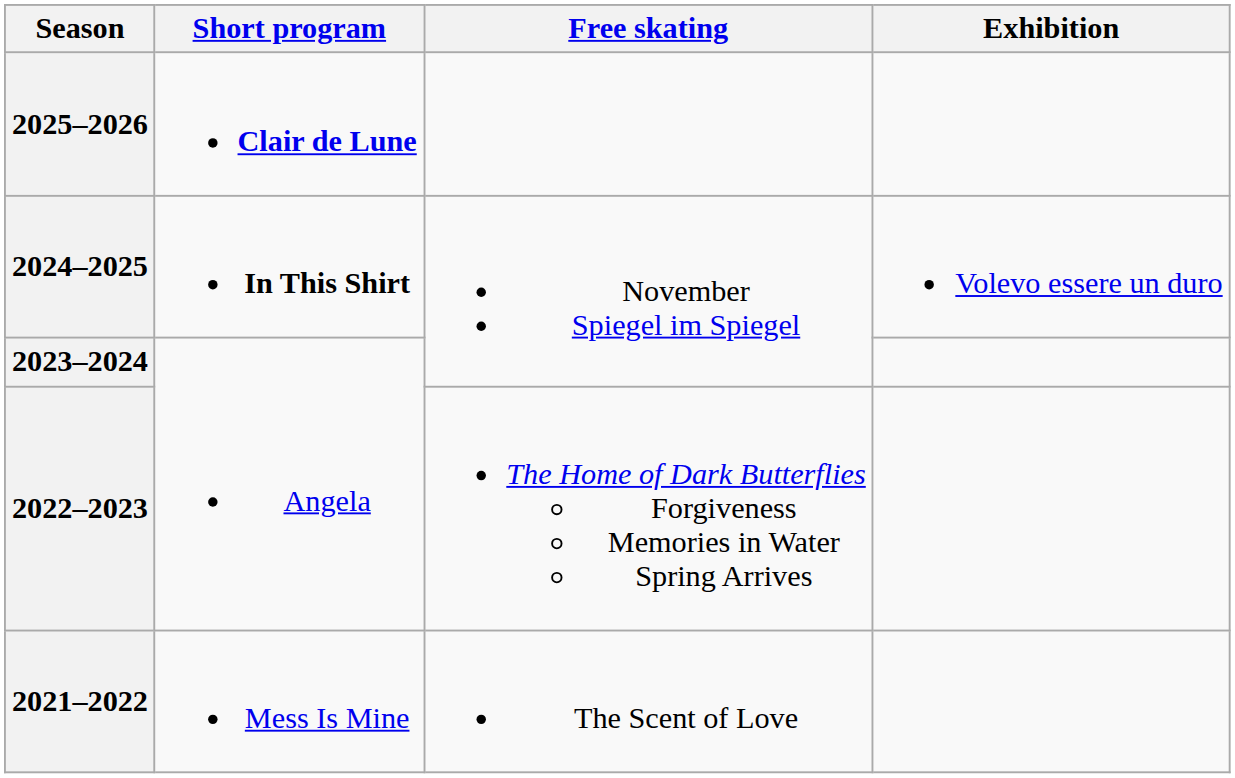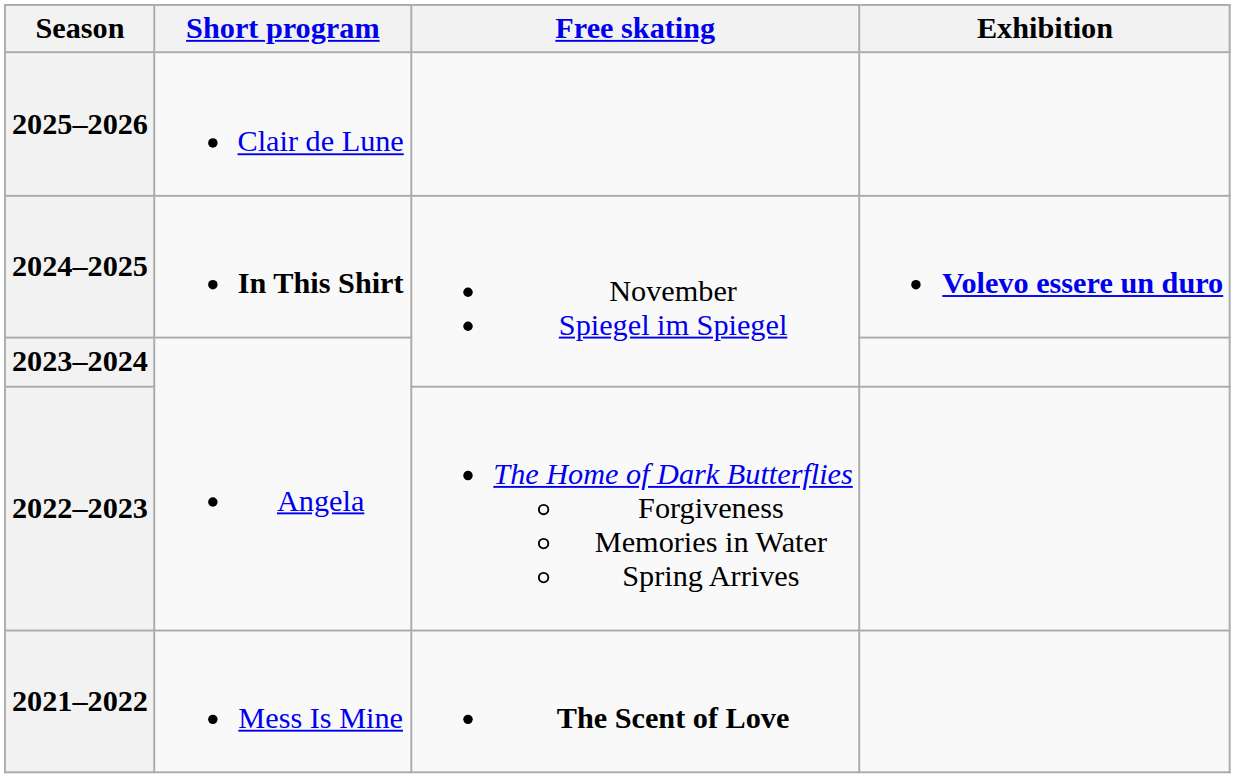(289, 141) bold -> (283, 141) normal
(1051, 284) normal -> (1045, 284) bold
(648, 719) normal -> (635, 719) bold
